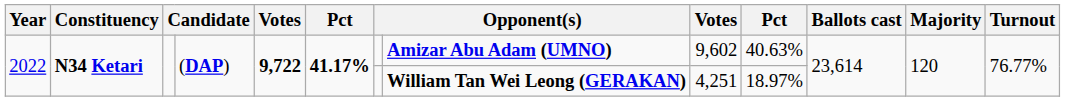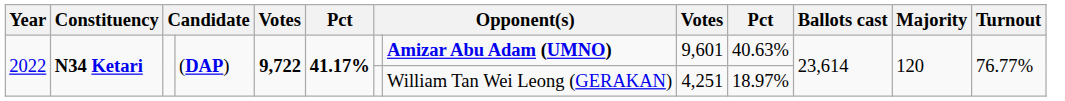(716, 50) 9,602 -> (702, 50) 9,601
(537, 80) bold -> (530, 80) normal
